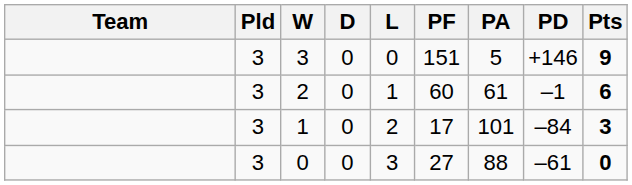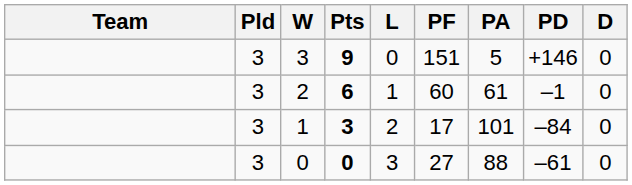columns swapped: (347, 22) <-> (605, 22)
